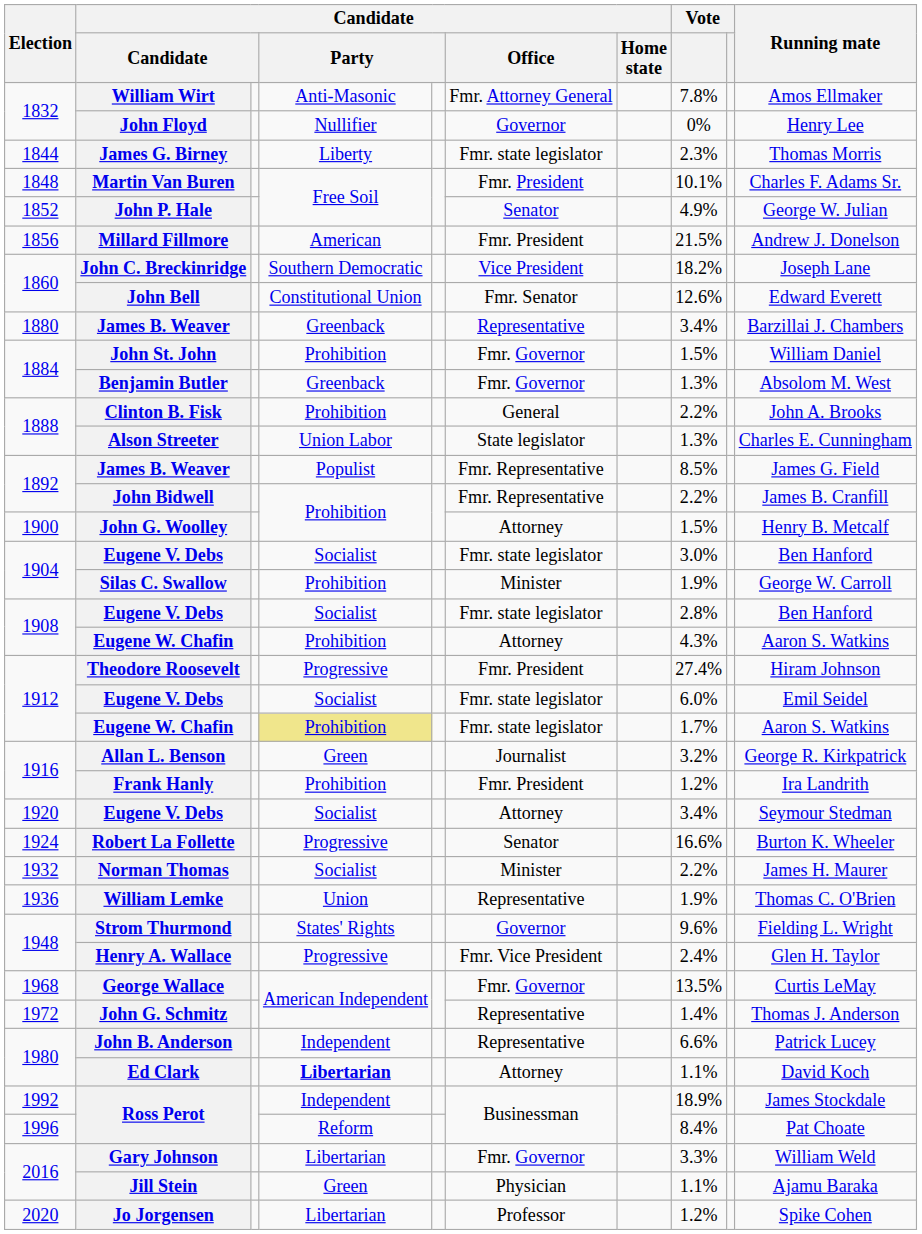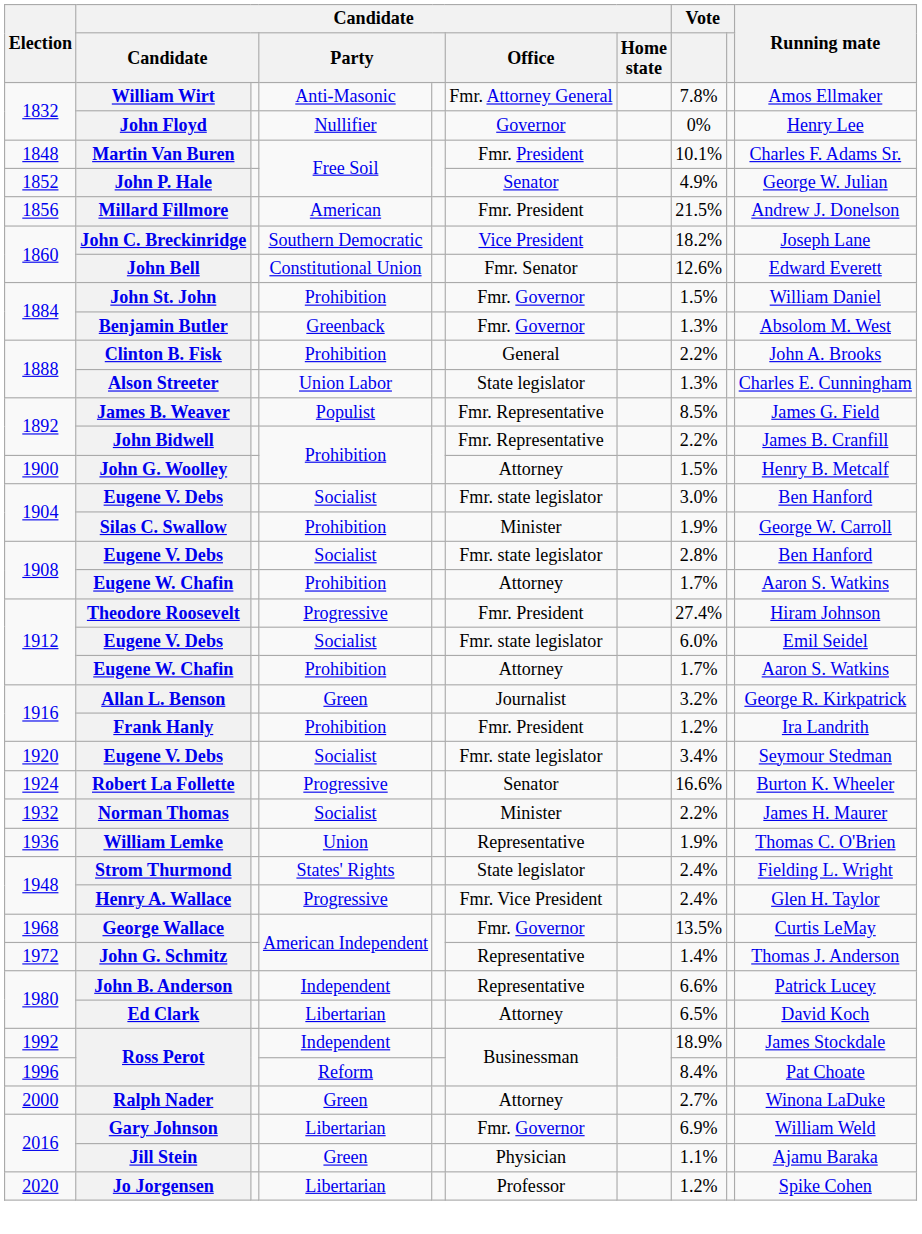- row: (40, 153)
- row: (40, 325)
(699, 641) 4.3% -> (699, 583) 1.7%
(345, 727) khaki background -> (345, 669) no background
(531, 727) Fmr. state legislator -> (531, 669) Attorney
(531, 813) Attorney -> (531, 756) Fmr. state legislator
(531, 928) Governor -> (531, 870) State legislator
(699, 928) 9.6% -> (699, 870) 2.4%
(346, 1071) bold -> (345, 1014) normal
(699, 1071) 1.1% -> (699, 1014) 6.5%
+ row: (40, 1100)
(699, 1157) 3.3% -> (699, 1128) 6.9%
